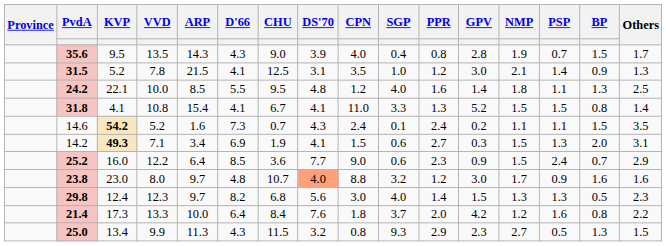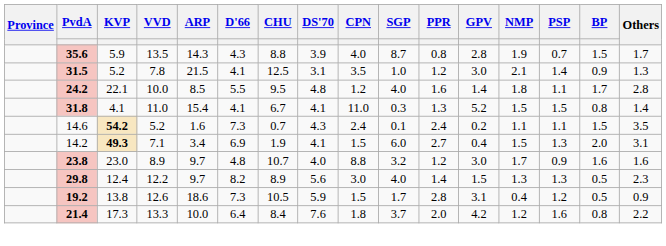(117, 54) 9.5 -> (117, 54) 5.9
(278, 54) 9.0 -> (278, 54) 8.8
(398, 54) 0.4 -> (398, 54) 8.7
(600, 90) 1.3 -> (600, 90) 1.7
(641, 90) 2.5 -> (641, 90) 2.8
(157, 107) 10.8 -> (157, 107) 11.0
(398, 107) 3.3 -> (398, 107) 0.3
(398, 143) 0.6 -> (398, 143) 6.0
(479, 143) 0.3 -> (479, 143) 0.4
- row: (77, 161)
(157, 179) 8.0 -> (157, 161) 8.9
(318, 179) lightsalmon background -> (318, 161) no background
(157, 197) 12.3 -> (157, 179) 12.2
(278, 197) 6.8 -> (278, 179) 8.9
+ row: (77, 197)
- row: (77, 232)
